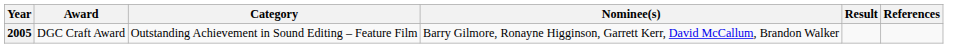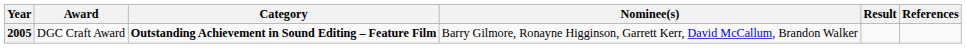(274, 33) normal -> (284, 33) bold
